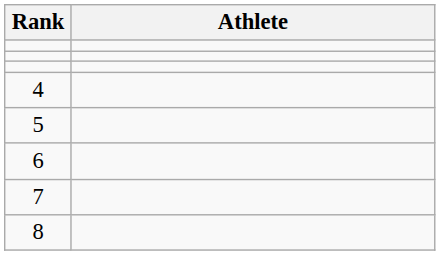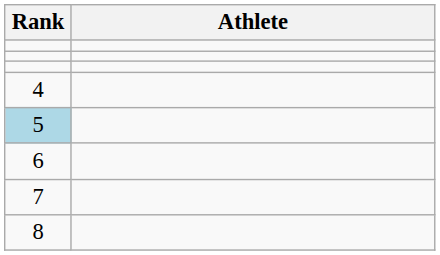(38, 125) no background -> (38, 125) lightblue background
